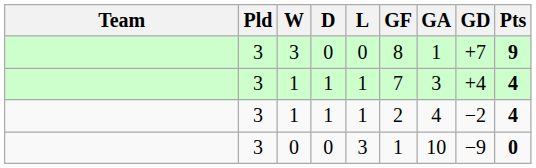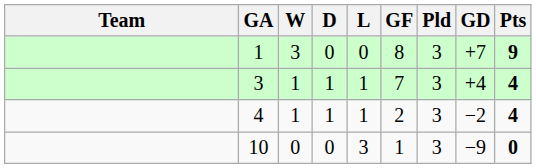columns swapped: (258, 20) <-> (436, 20)
